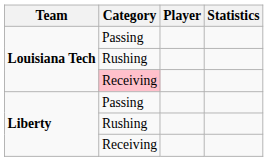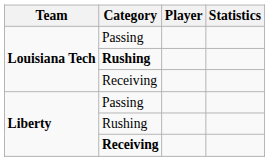(125, 59) normal -> (126, 59) bold
(129, 80) pink background -> (129, 80) no background
(129, 145) normal -> (130, 145) bold
